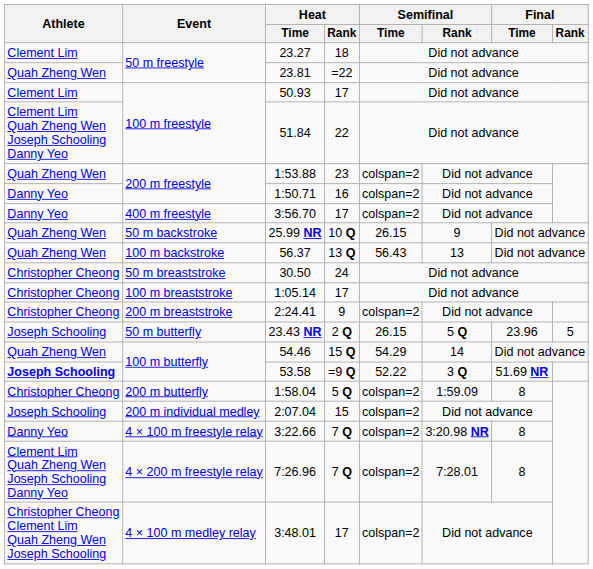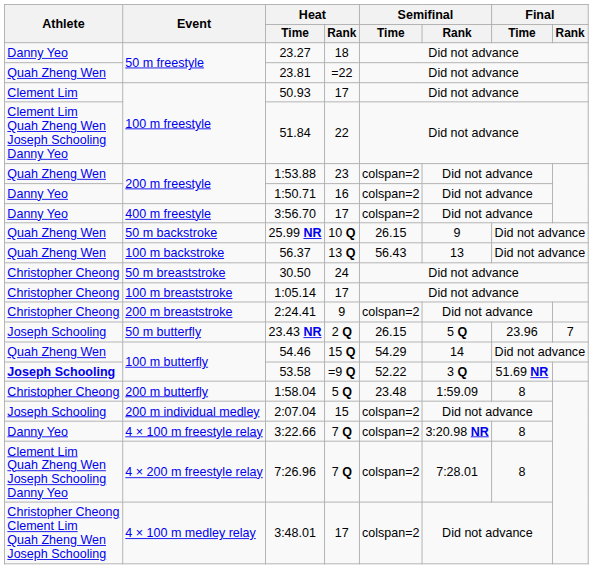(43, 53) Clement Lim -> (38, 53) Danny Yeo
(570, 332) 5 -> (570, 332) 7
(391, 392) colspan=2 -> (391, 392) 23.48
